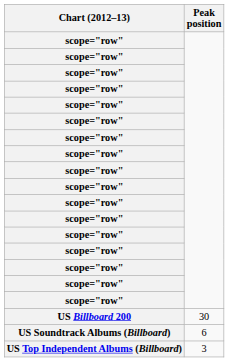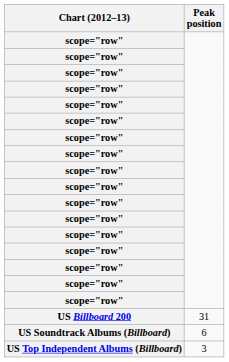(204, 316) 30 -> (204, 316) 31
